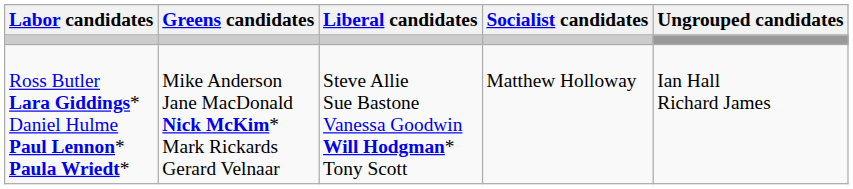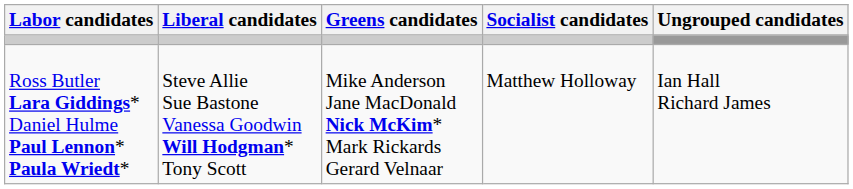columns swapped: (400, 19) <-> (238, 19)
